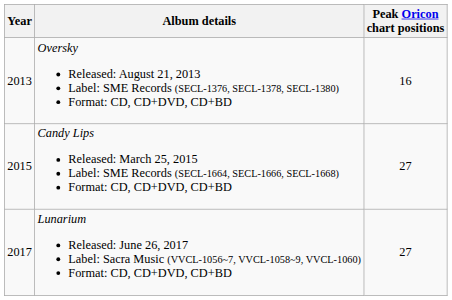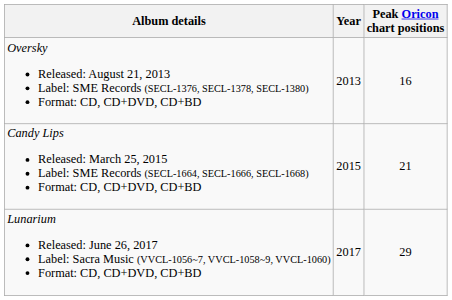columns swapped: (20, 21) <-> (199, 21)
(405, 166) 27 -> (405, 166) 21
(405, 252) 27 -> (405, 252) 29
